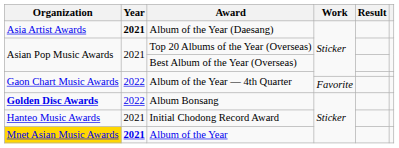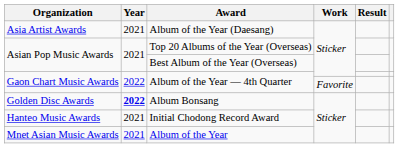(134, 29) bold -> (134, 29) normal
(52, 101) bold -> (50, 101) normal
(134, 101) normal -> (134, 101) bold
(63, 134) gold background -> (63, 134) no background
(134, 134) bold -> (134, 134) normal
